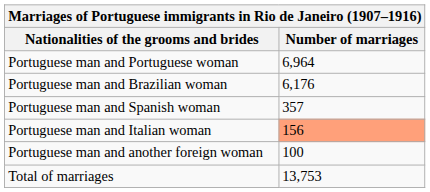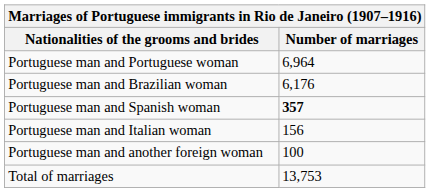(293, 107) normal -> (293, 107) bold
(293, 130) lightsalmon background -> (293, 130) no background
